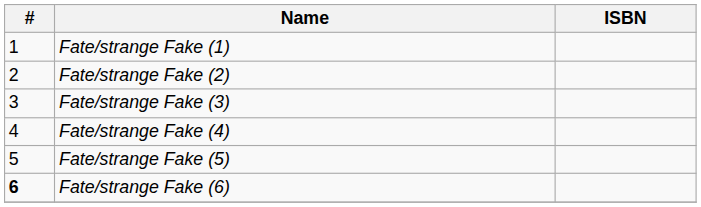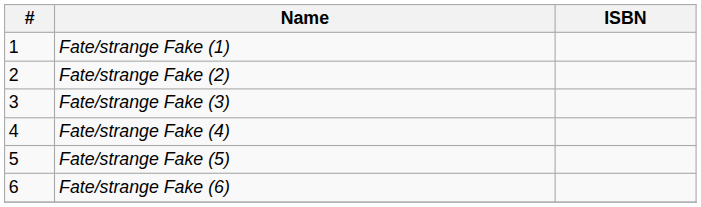(14, 187) bold -> (14, 187) normal
